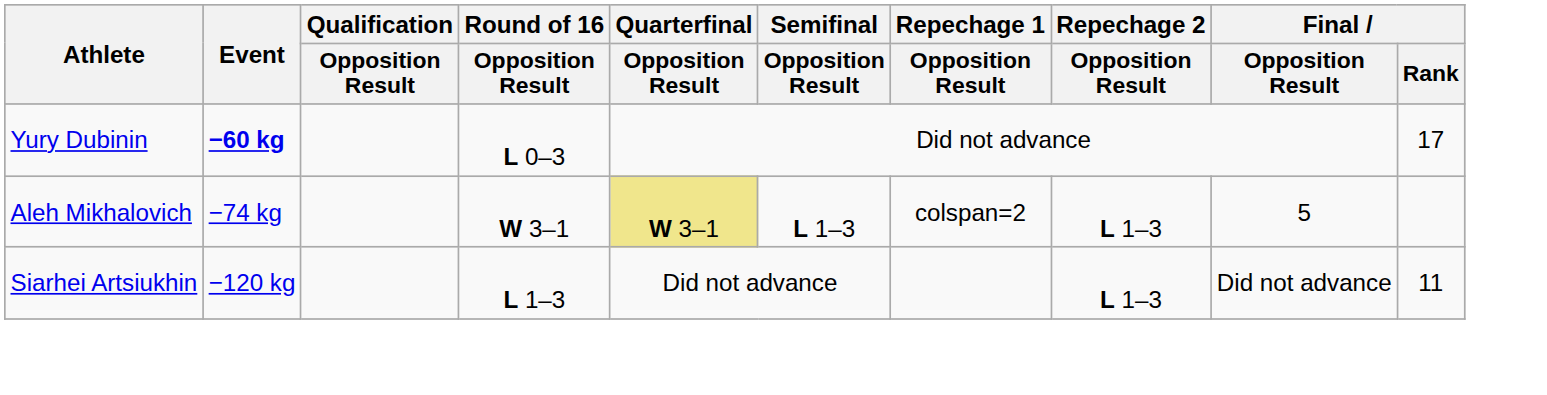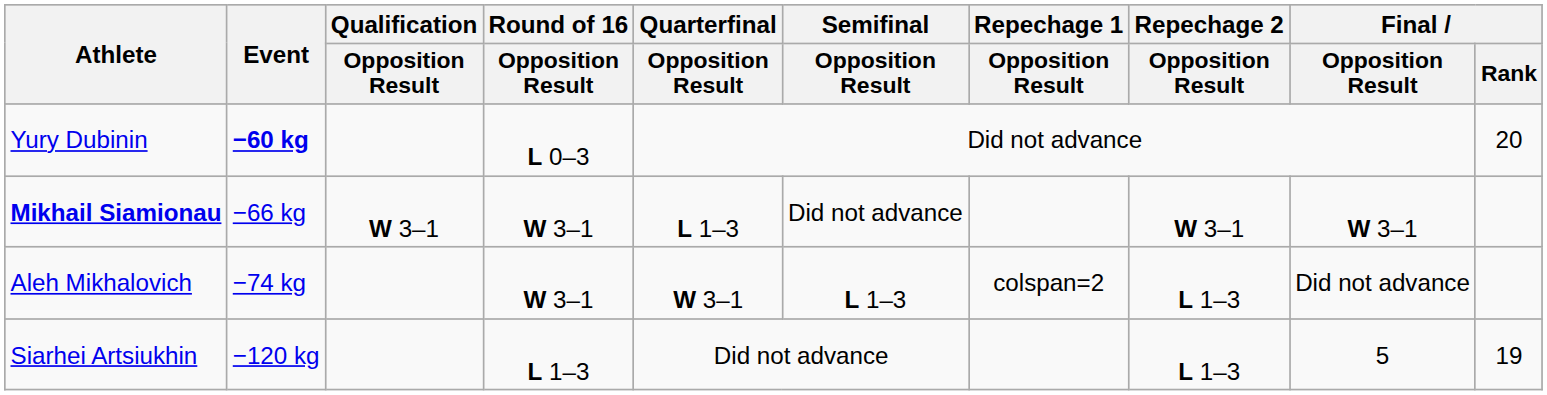(1431, 140) 17 -> (1509, 140) 20
+ row: (116, 212)
(684, 229) khaki background -> (708, 300) no background
(1304, 212) 5 -> (1383, 283) Did not advance
(1304, 283) Did not advance -> (1383, 355) 5
(1431, 283) 11 -> (1509, 355) 19
